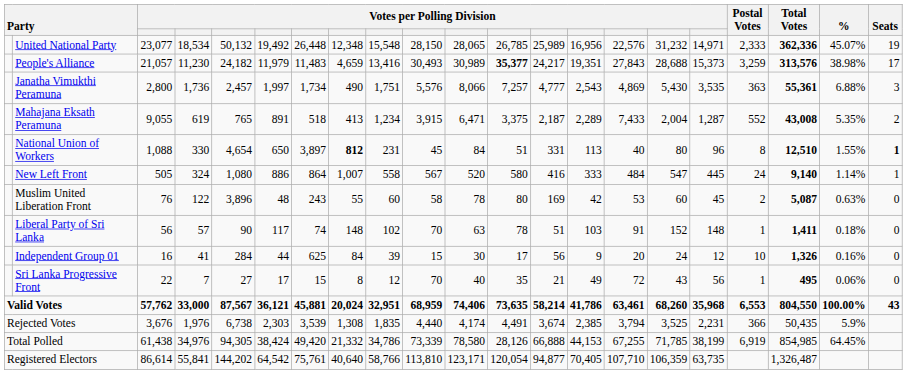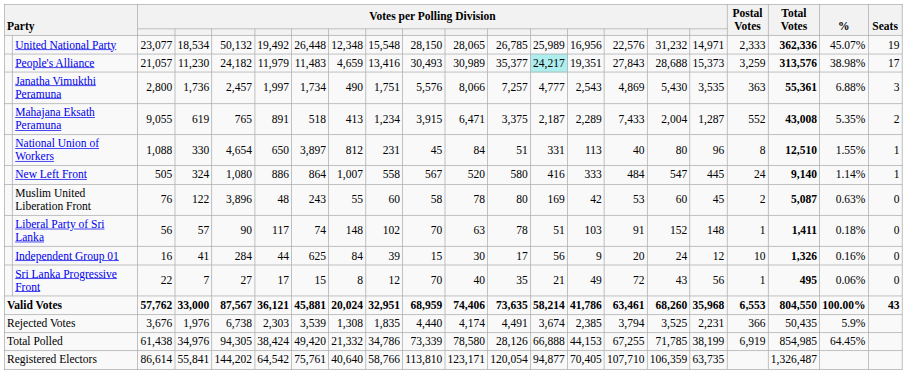(512, 63) bold -> (512, 63) normal
(549, 63) no background -> (549, 63) paleturquoise background
(354, 150) bold -> (354, 150) normal
(897, 150) bold -> (897, 150) normal
